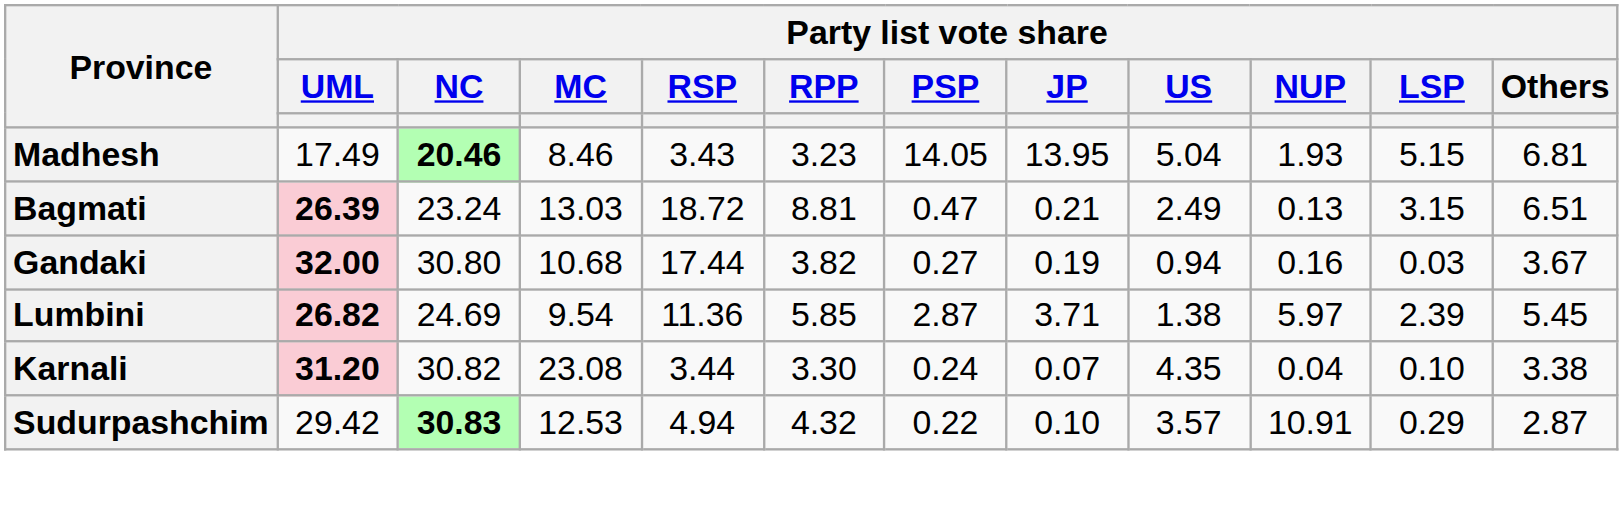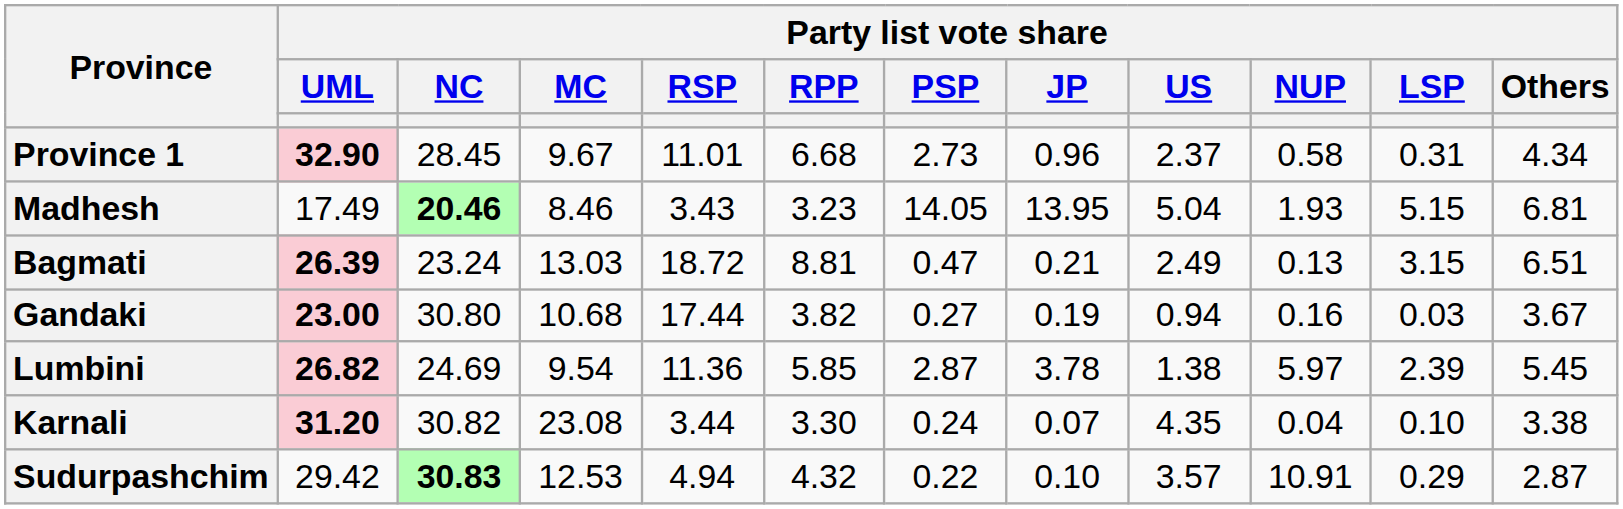+ row: (99, 155)
(337, 262) 32.00 -> (337, 315) 23.00
(1067, 315) 3.71 -> (1067, 369) 3.78
